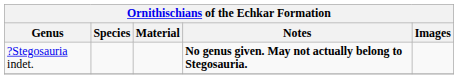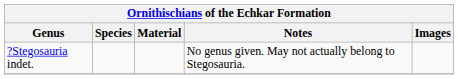(294, 58) bold -> (291, 58) normal
